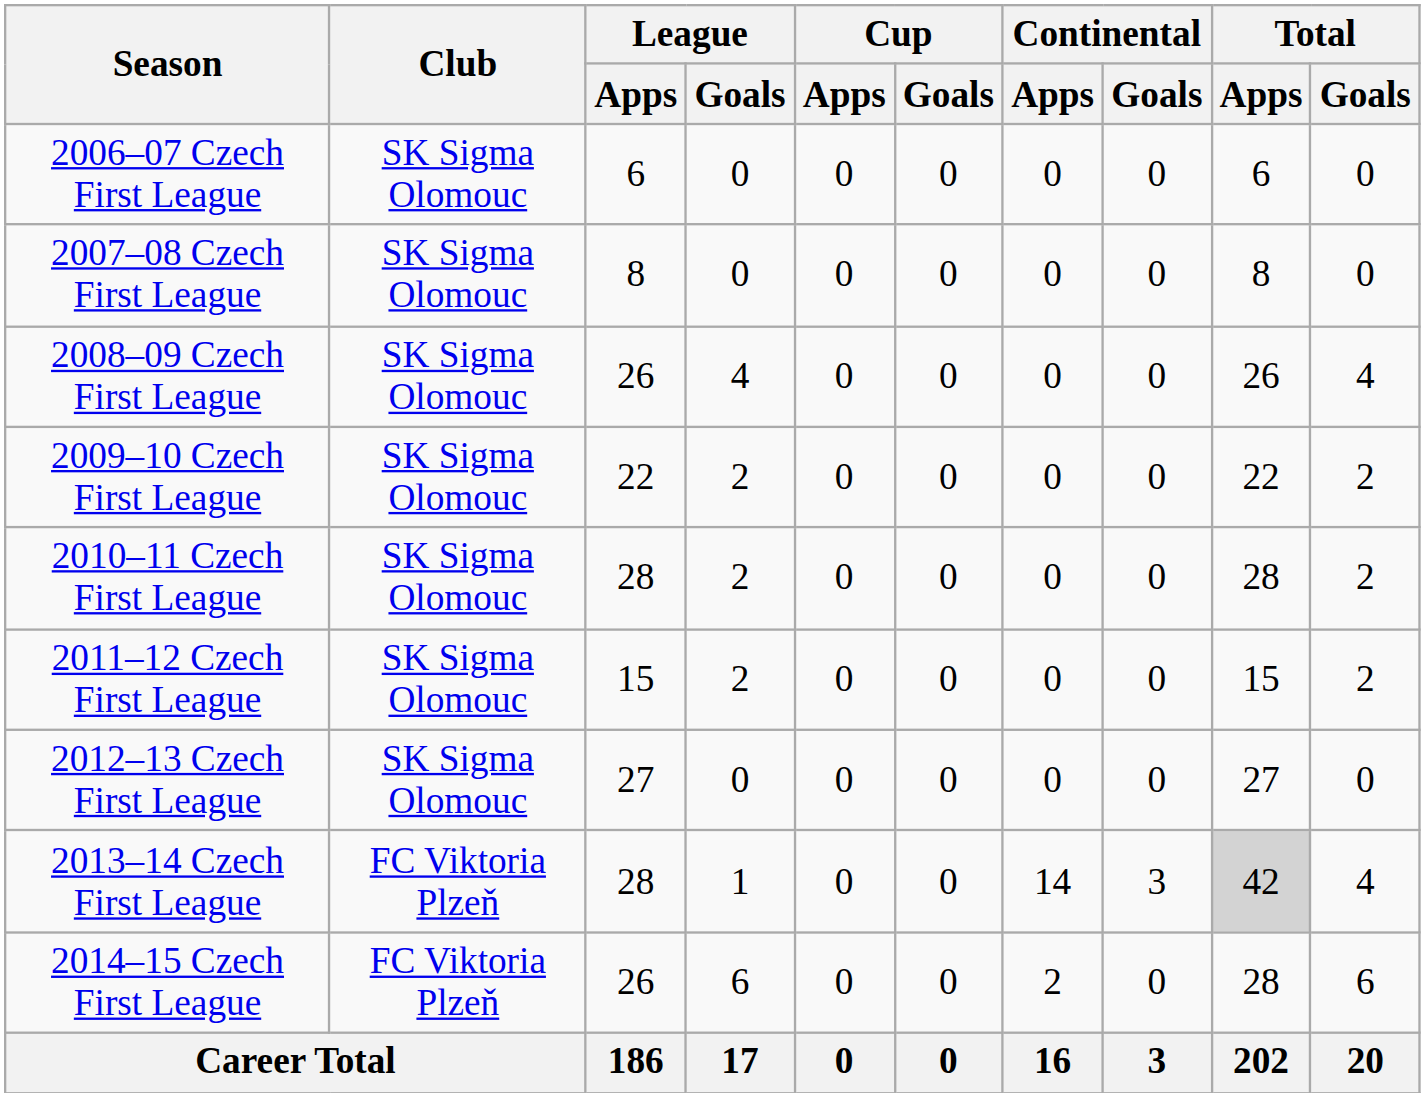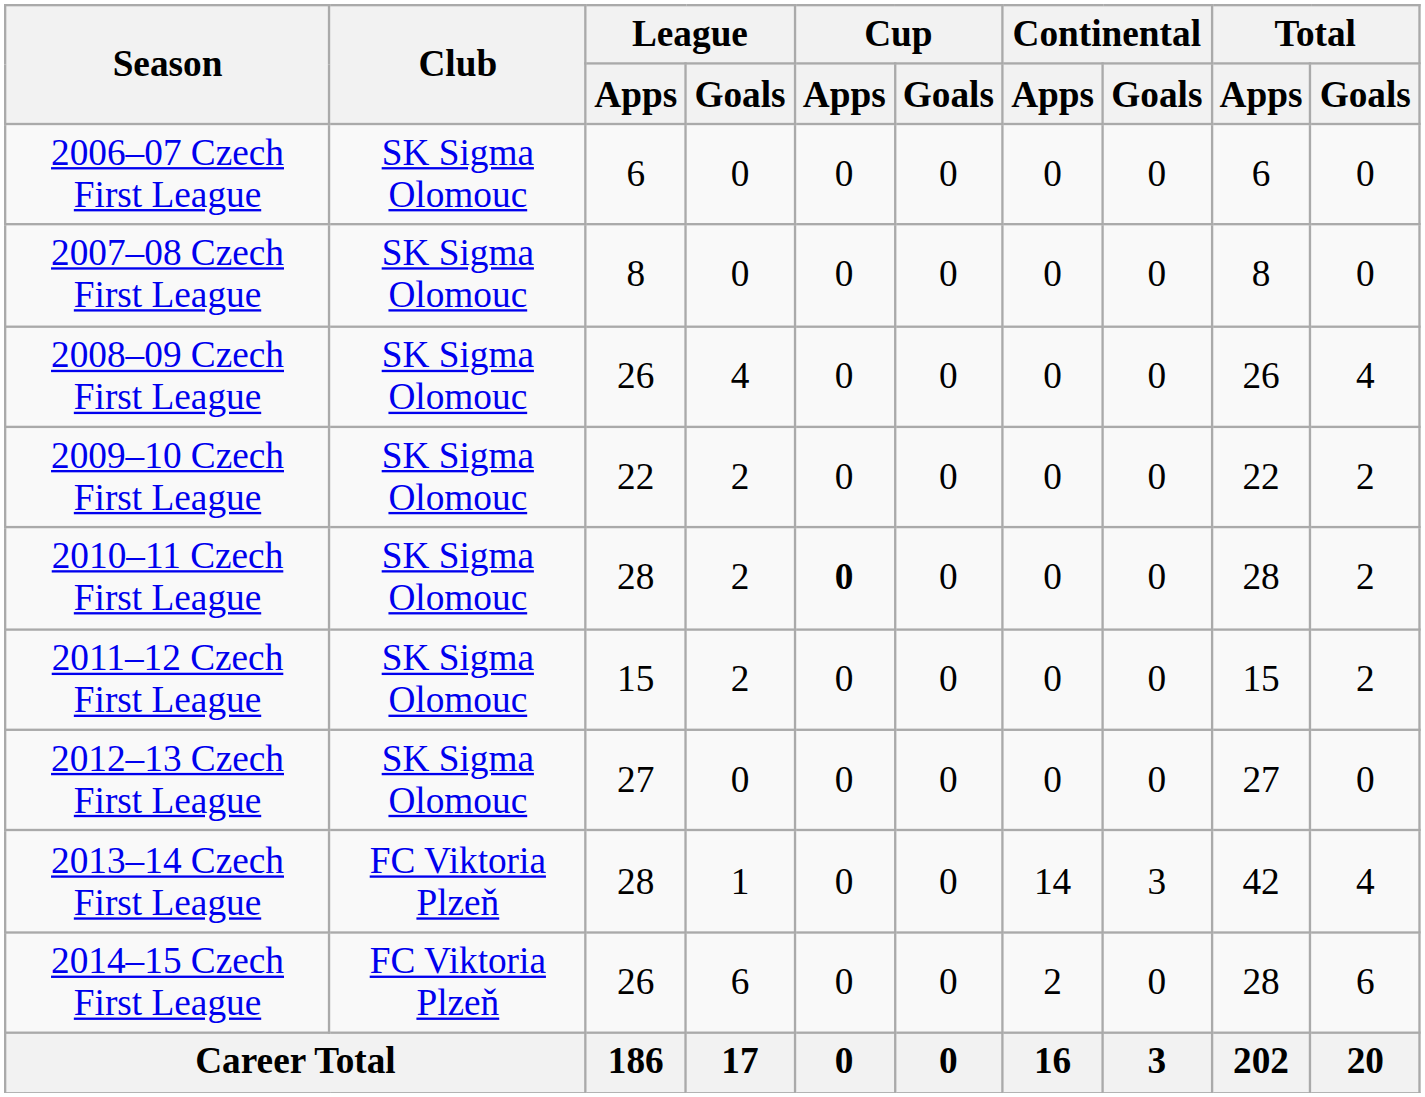(844, 577) normal -> (844, 577) bold
(1261, 880) lightgrey background -> (1261, 880) no background
